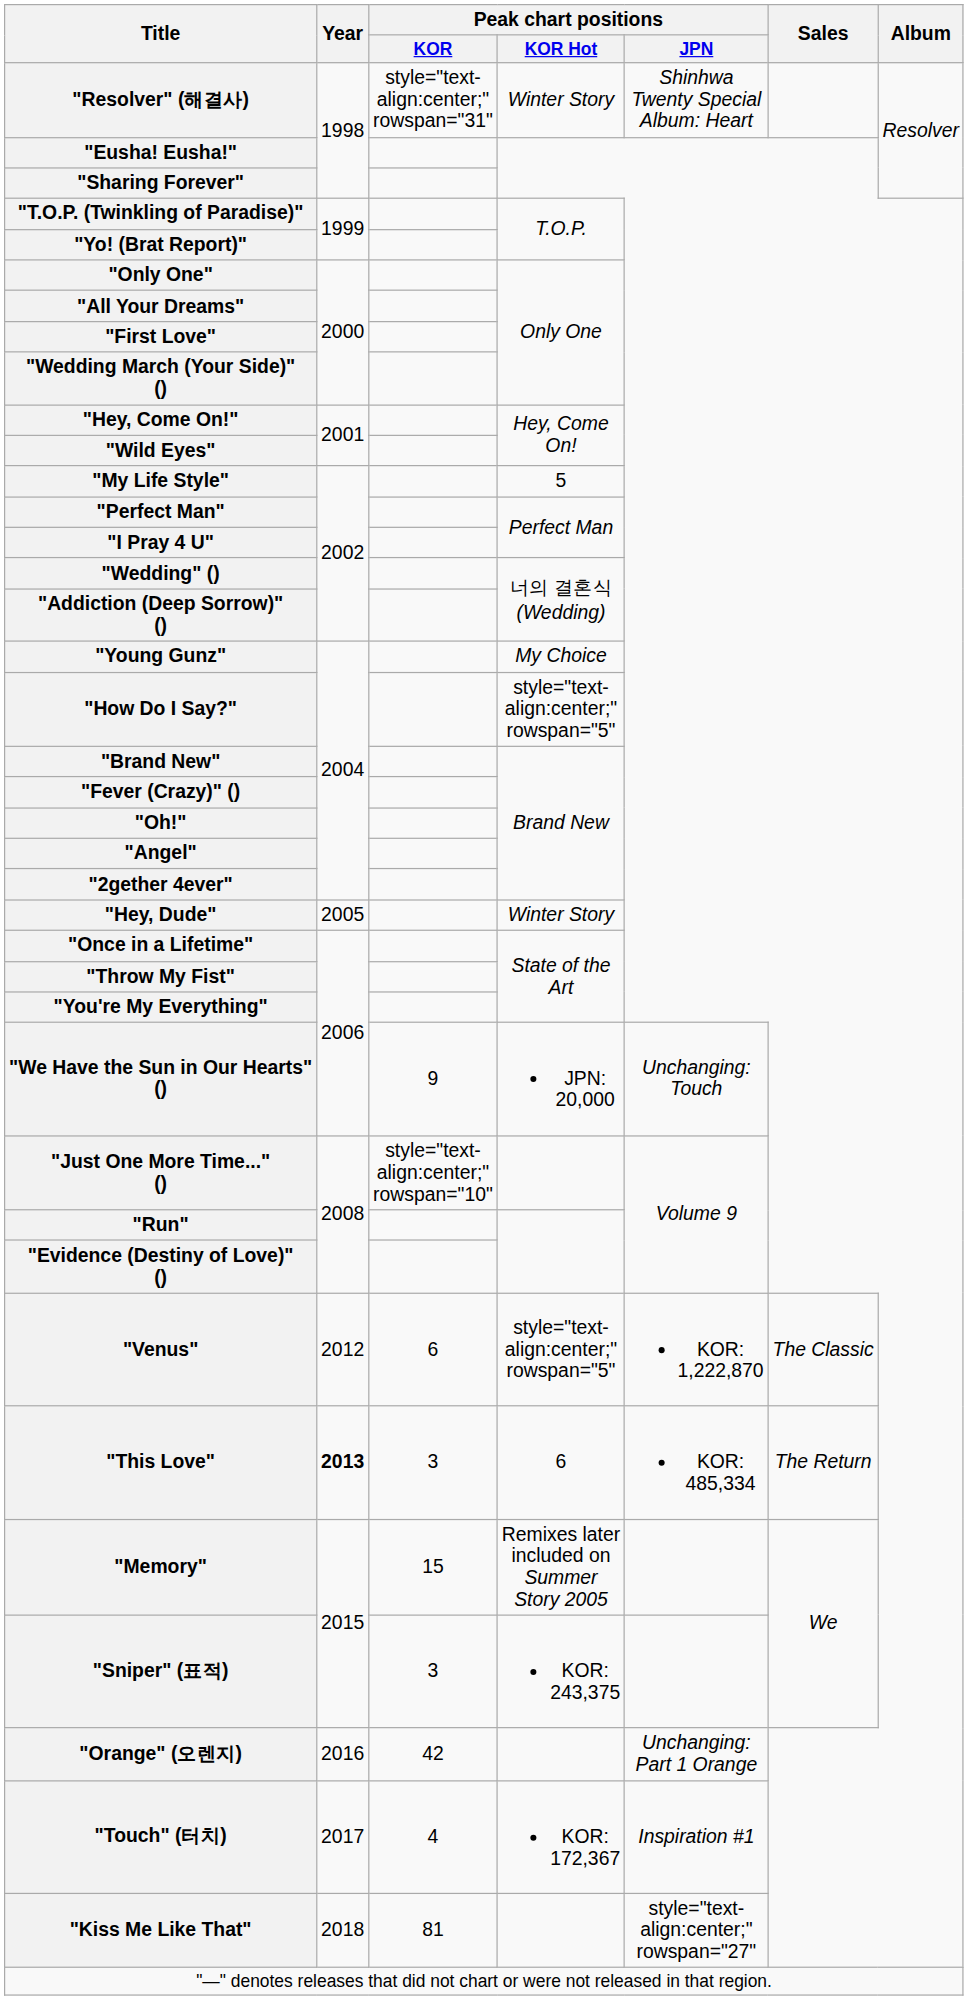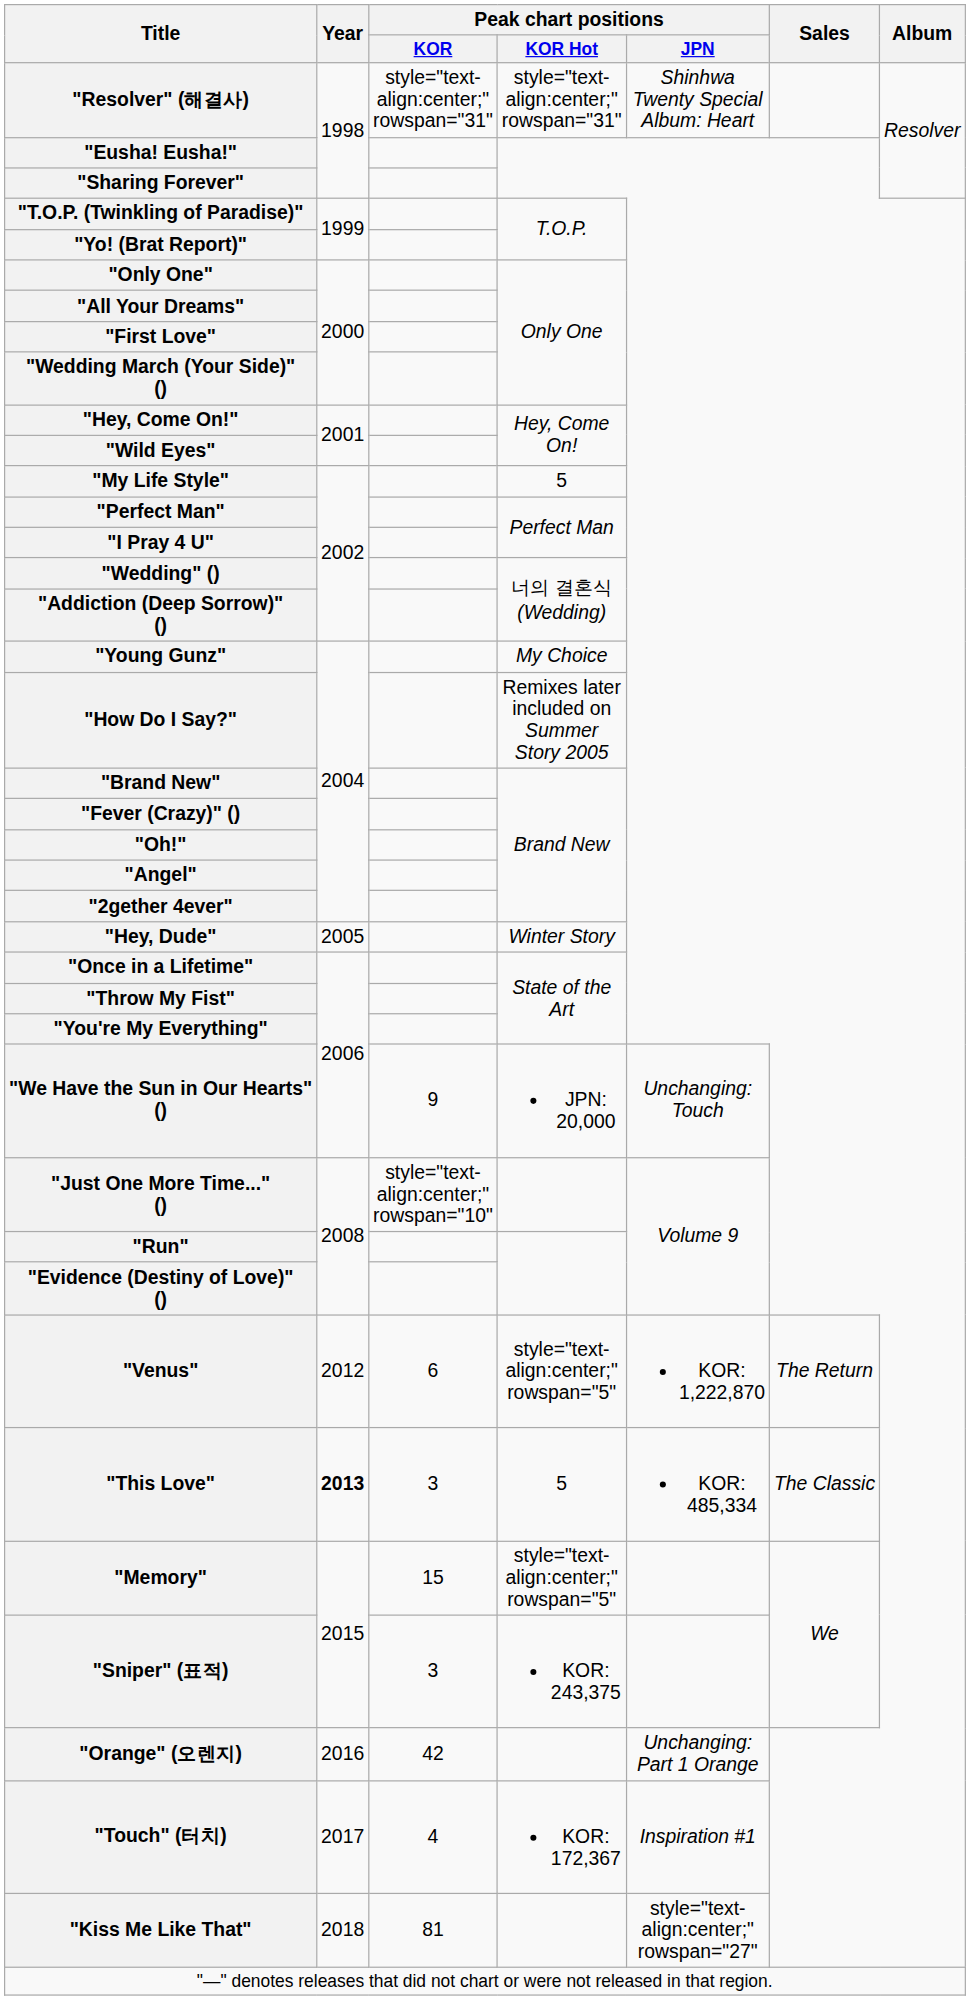(561, 99) Winter Story -> (562, 99) style="text-align:center;" rowspan="31"
(561, 708) style="text-align:center;" rowspan="5" -> (562, 719) Remixes later included on Summer Story 2005
(823, 1349) The Classic -> (825, 1371) The Return
(561, 1462) 6 -> (562, 1484) 5
(823, 1462) The Return -> (825, 1484) The Classic
(561, 1566) Remixes later included on Summer Story 2005 -> (562, 1577) style="text-align:center;" rowspan="5"
